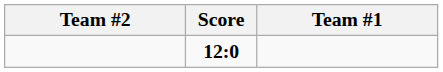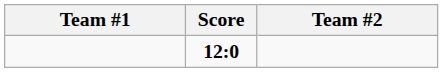columns swapped: (347, 20) <-> (95, 20)
